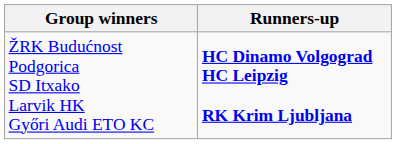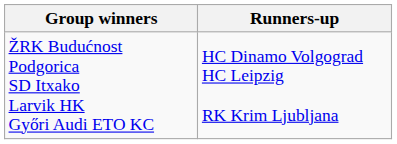(287, 85) bold -> (282, 85) normal
